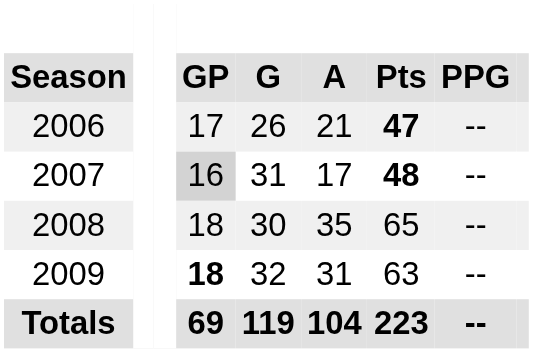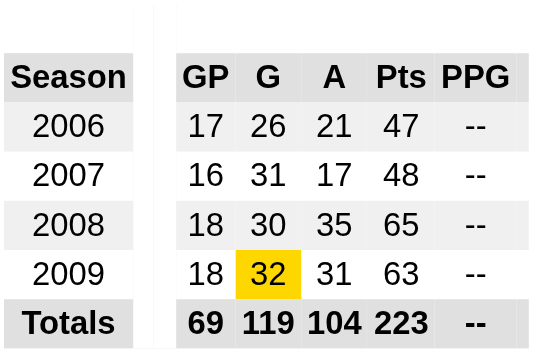(401, 126) bold -> (401, 126) normal
(206, 175) lightgrey background -> (206, 175) no background
(401, 175) bold -> (401, 175) normal
(206, 274) bold -> (206, 274) normal
(268, 274) no background -> (268, 274) gold background
